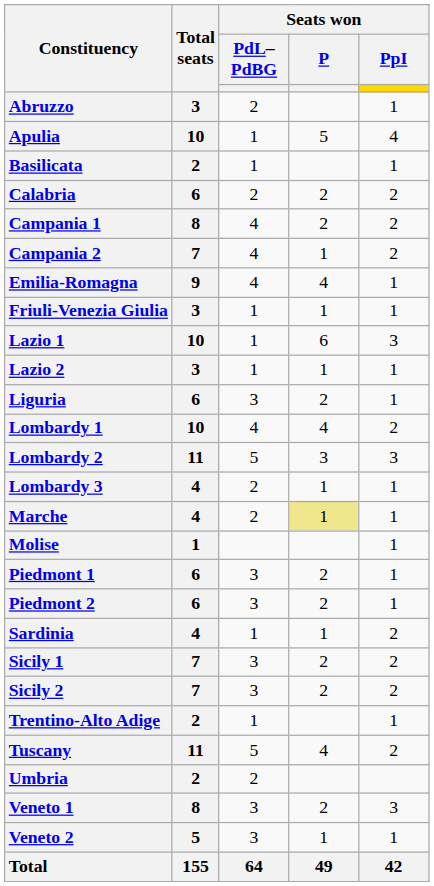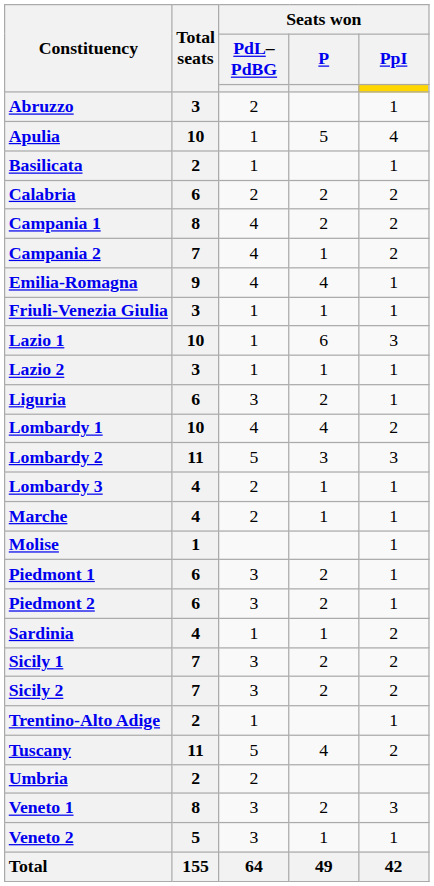(324, 516) khaki background -> (324, 516) no background
